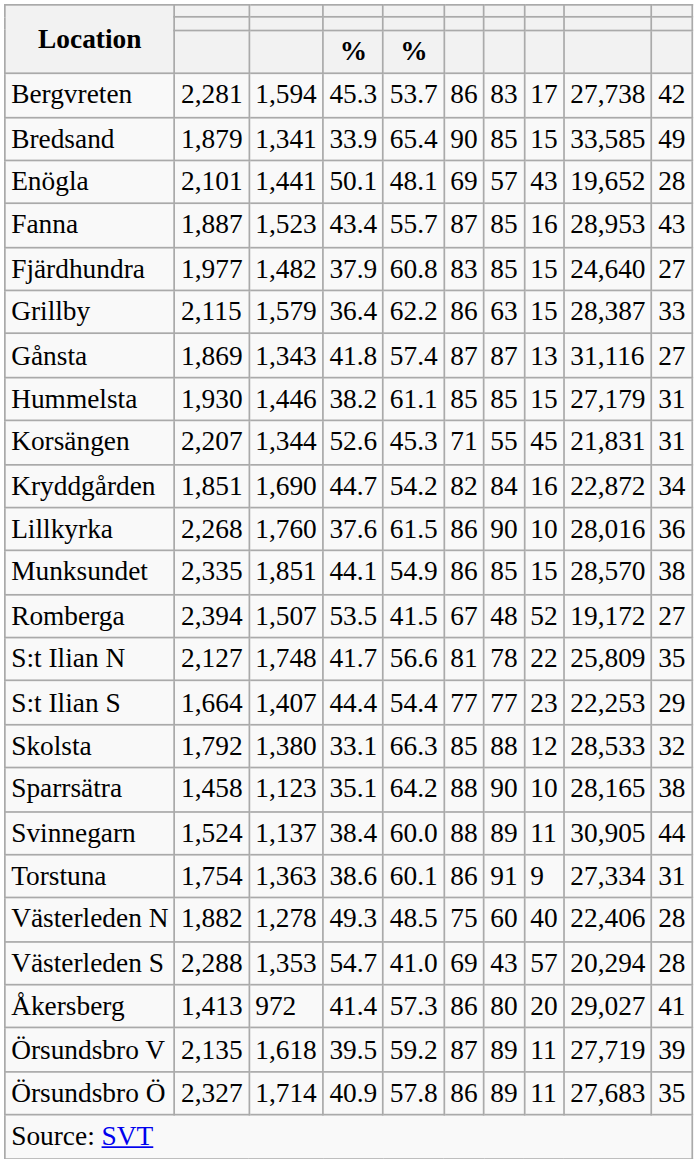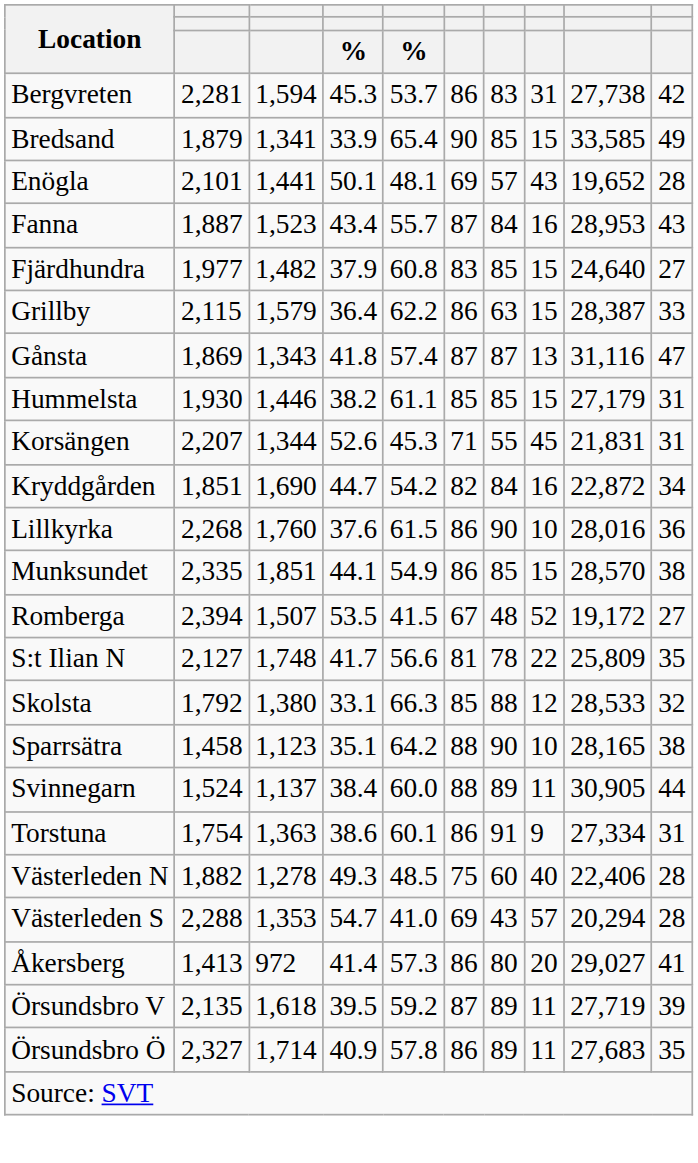(544, 94) 17 -> (544, 94) 31
(504, 224) 85 -> (504, 224) 84
(672, 355) 27 -> (672, 355) 47
- row: (66, 702)
